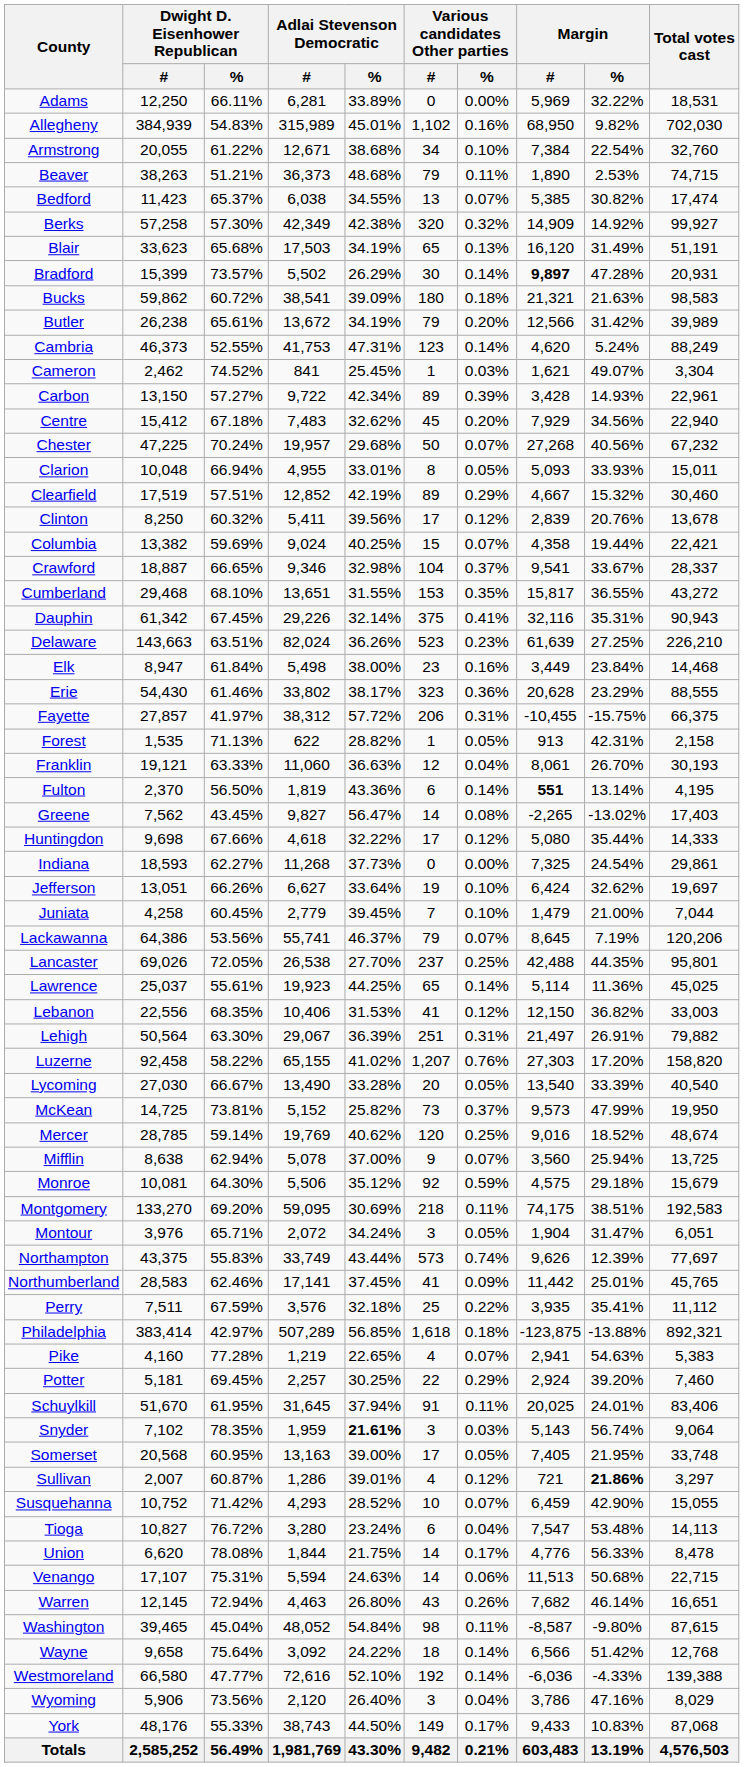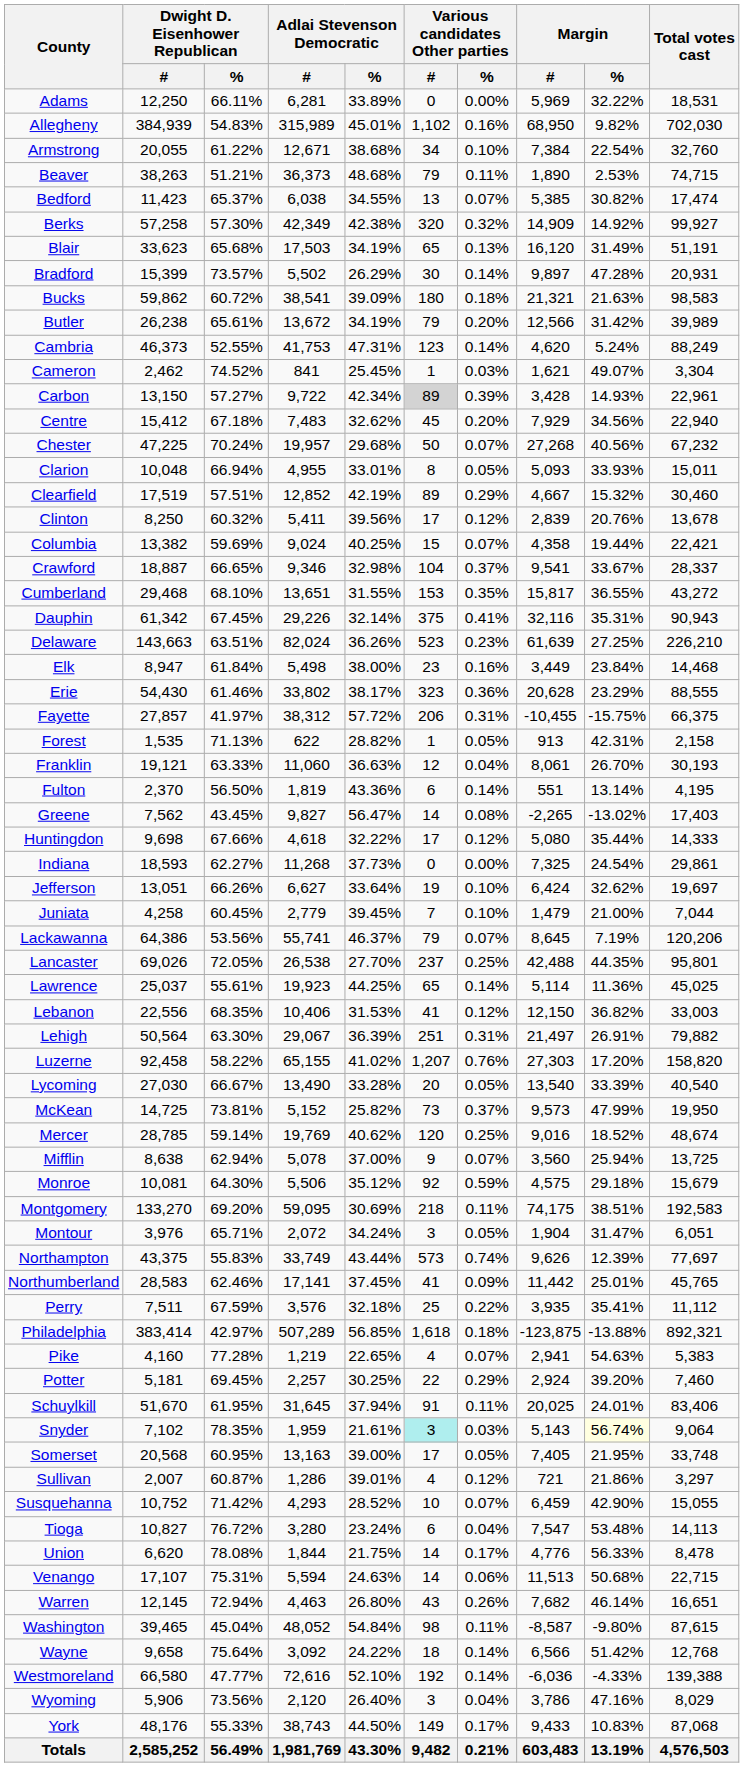(550, 273) bold -> (550, 273) normal
(431, 396) no background -> (431, 396) lightgrey background
(550, 790) bold -> (550, 790) normal
(375, 1430) bold -> (375, 1430) normal
(431, 1430) no background -> (431, 1430) paleturquoise background
(617, 1430) no background -> (617, 1430) lightyellow background
(617, 1479) bold -> (617, 1479) normal
